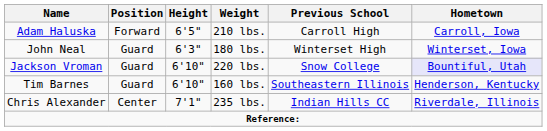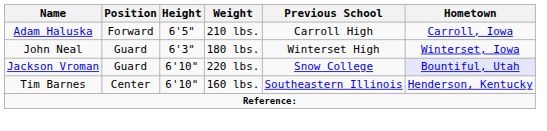(137, 85) Guard -> (131, 85) Center
- row: (56, 102)
